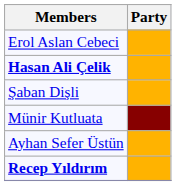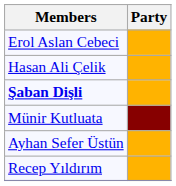(59, 67) bold -> (57, 67) normal
(43, 93) normal -> (45, 93) bold
(58, 168) bold -> (55, 168) normal
